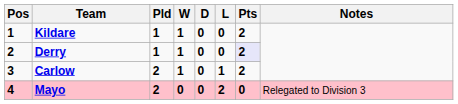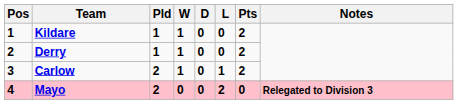(242, 52) lavender background -> (242, 52) no background
(314, 90) normal -> (318, 90) bold
